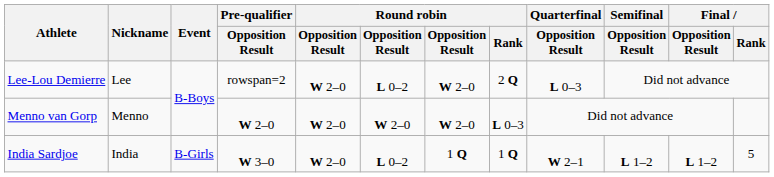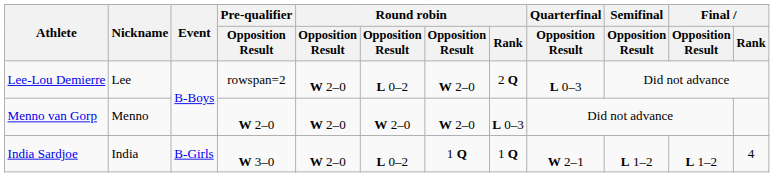(751, 154) 5 -> (751, 154) 4
